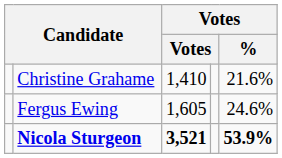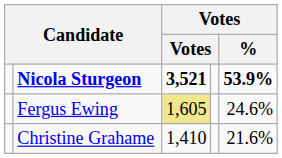rows swapped: (79, 138) <-> (86, 79)
(186, 109) no background -> (186, 109) khaki background
